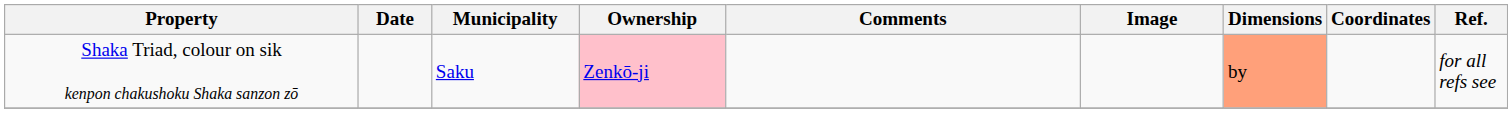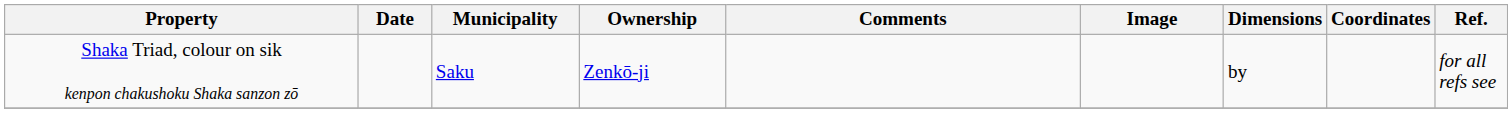(616, 71) pink background -> (616, 71) no background
(1238, 71) lightsalmon background -> (1238, 71) no background
